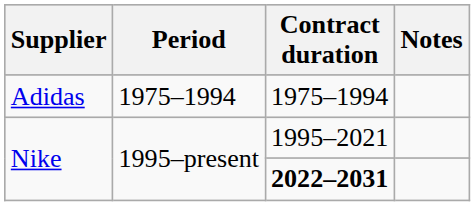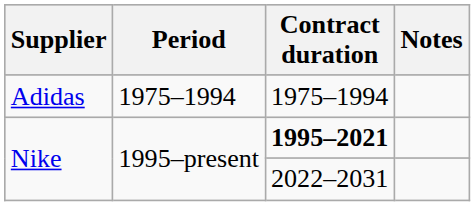(330, 137) normal -> (330, 137) bold
(330, 178) bold -> (330, 178) normal
